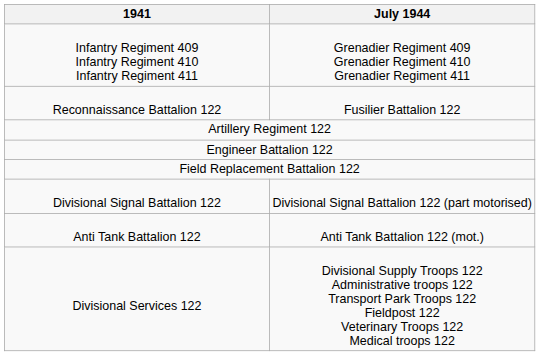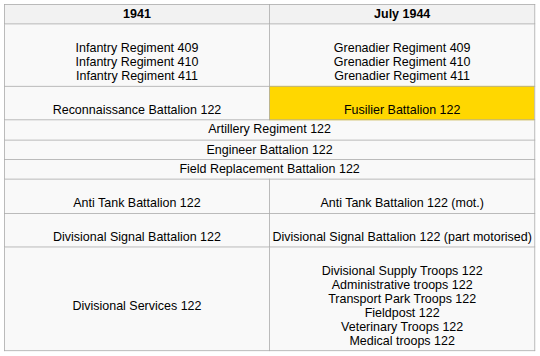(402, 110) no background -> (402, 110) gold background
rows swapped: (137, 237) <-> (137, 203)
